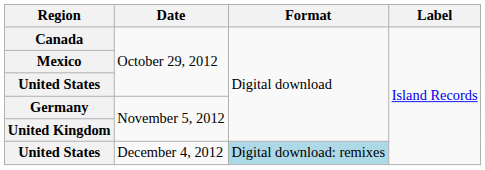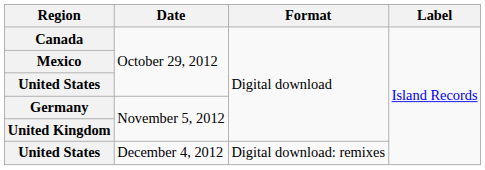(308, 152) lightblue background -> (308, 152) no background
